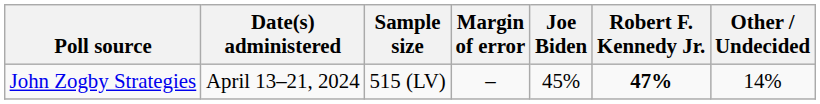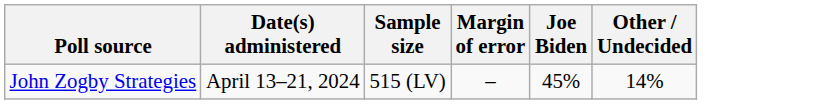- column: (651, 34)
